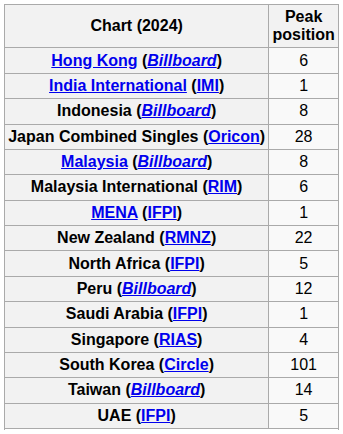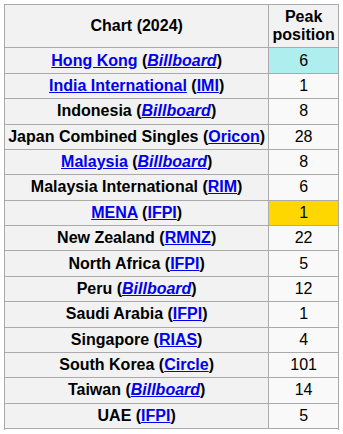(304, 60) no background -> (304, 60) paleturquoise background
(304, 212) no background -> (304, 212) gold background
